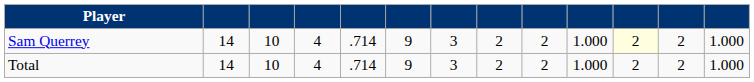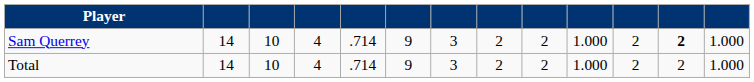(636, 41) lightyellow background -> (636, 41) no background
(681, 41) normal -> (681, 41) bold
